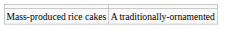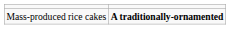(163, 16) normal -> (167, 16) bold
